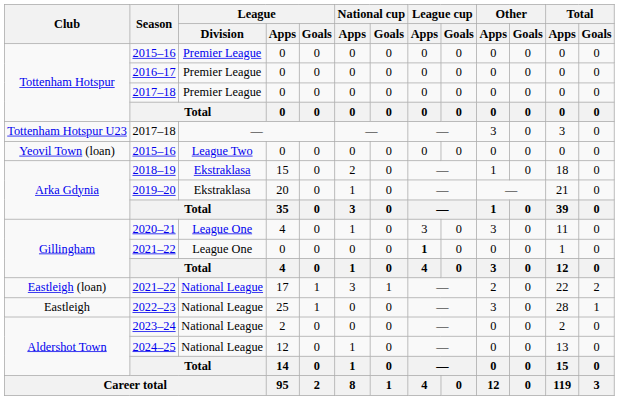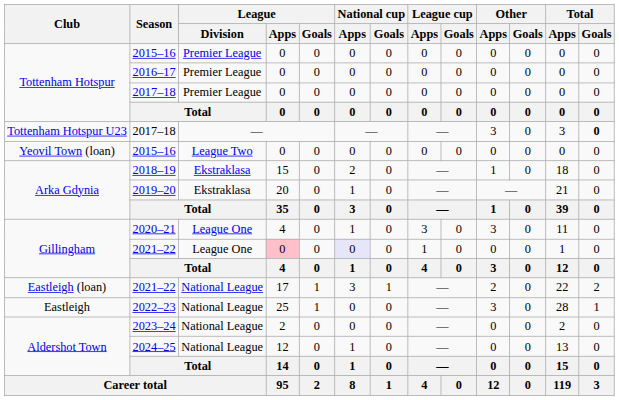(597, 131) normal -> (597, 131) bold
(282, 248) no background -> (282, 248) pink background
(352, 248) no background -> (352, 248) lavender background
(424, 248) bold -> (424, 248) normal
